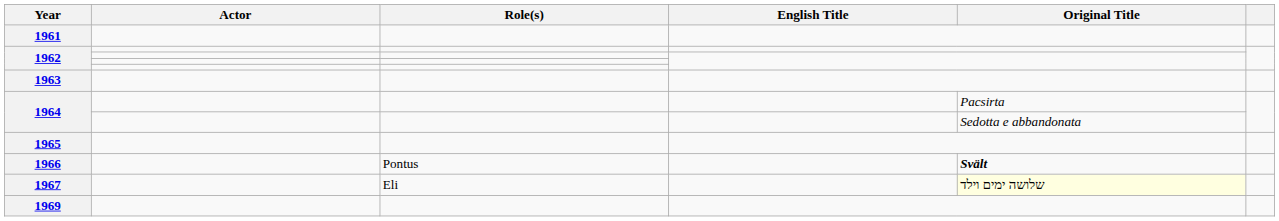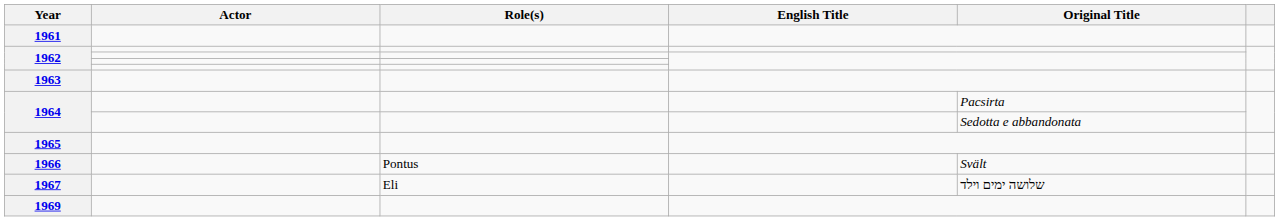(974, 163) bold -> (973, 163) normal
(1002, 184) lightyellow background -> (1002, 184) no background
